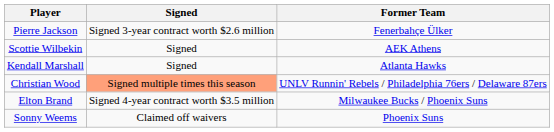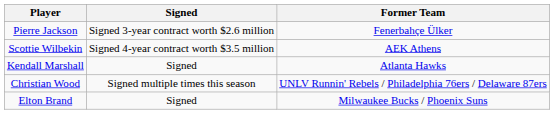(182, 48) Signed -> (182, 48) Signed 4-year contract worth $3.5 million
(182, 83) lightsalmon background -> (182, 83) no background
(182, 100) Signed 4-year contract worth $3.5 million -> (182, 100) Signed
- row: (45, 118)
